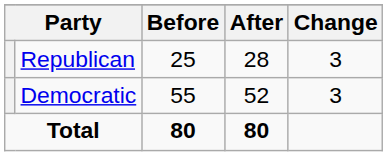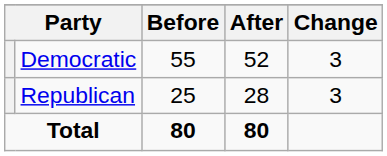rows swapped: (78, 95) <-> (78, 58)
